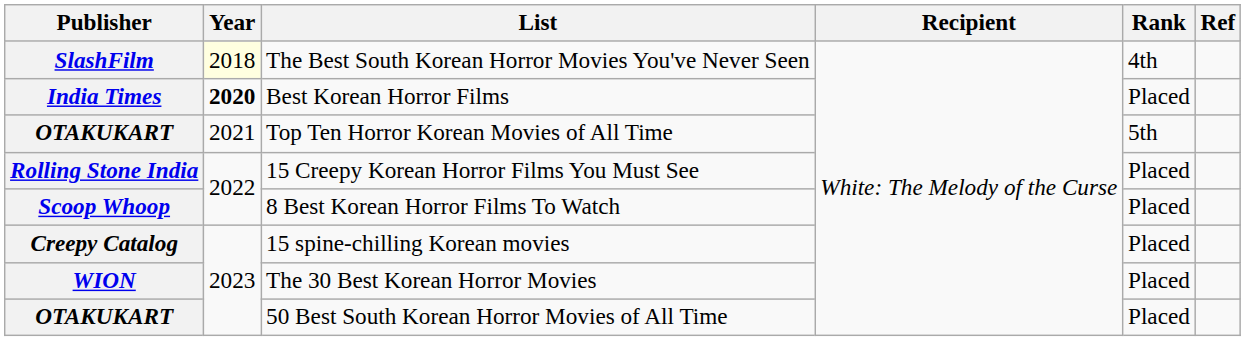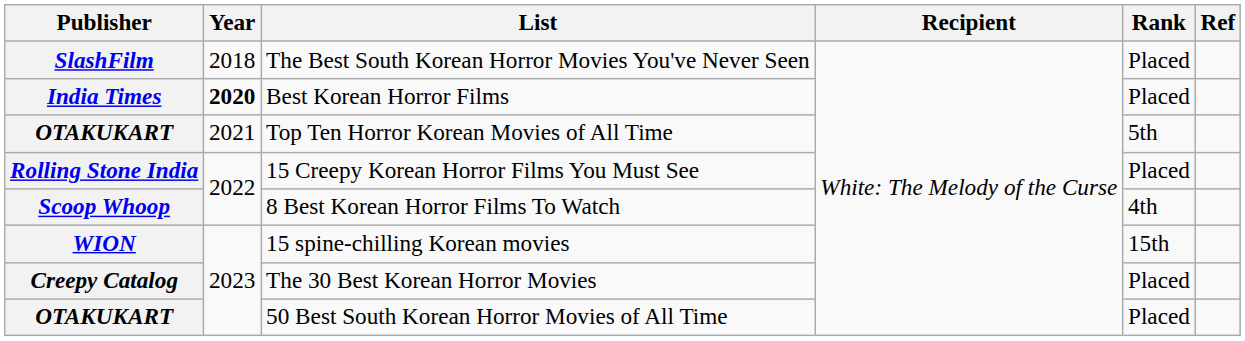(232, 59) lightyellow background -> (232, 59) no background
(1143, 59) 4th -> (1159, 59) Placed
(1159, 206) Placed -> (1143, 206) 4th
(104, 243) Creepy Catalog -> (104, 243) WION
(1159, 243) Placed -> (1149, 243) 15th
(104, 280) WION -> (104, 280) Creepy Catalog
